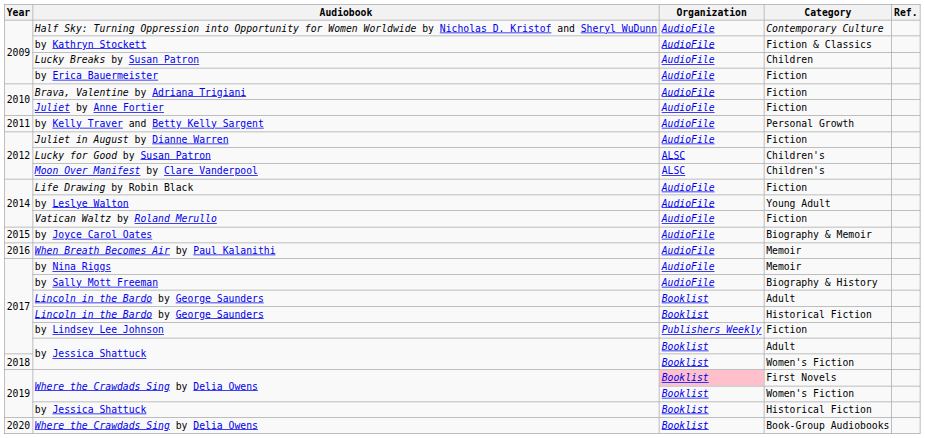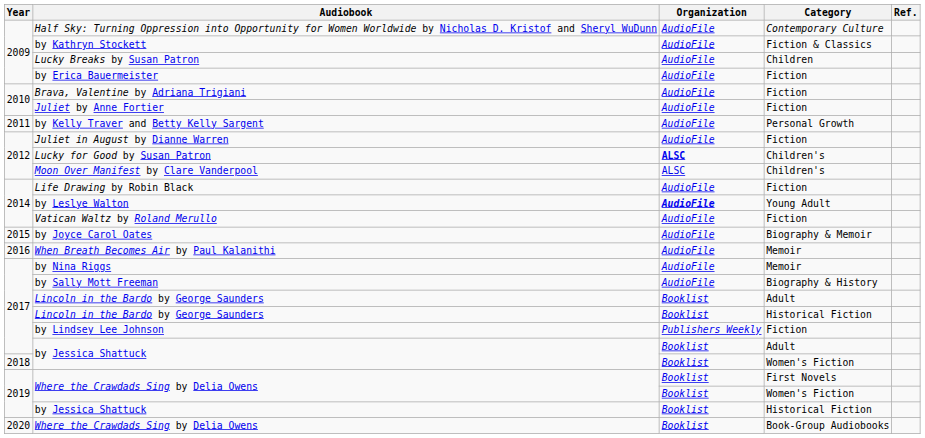(673, 155) normal -> (673, 155) bold
(688, 203) normal -> (688, 203) bold
(685, 378) pink background -> (685, 378) no background
